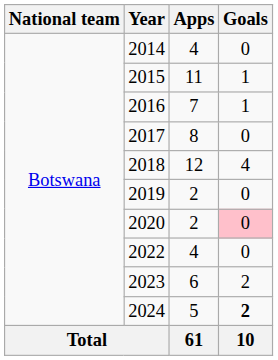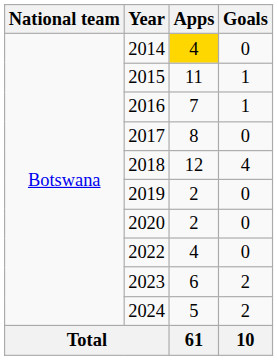(194, 48) no background -> (194, 48) gold background
(245, 223) pink background -> (245, 223) no background
(245, 310) bold -> (245, 310) normal
